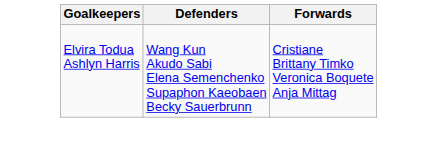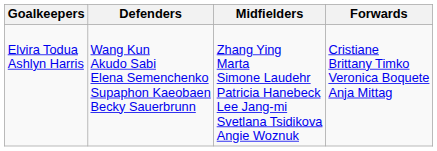+ column: (270, 14)
